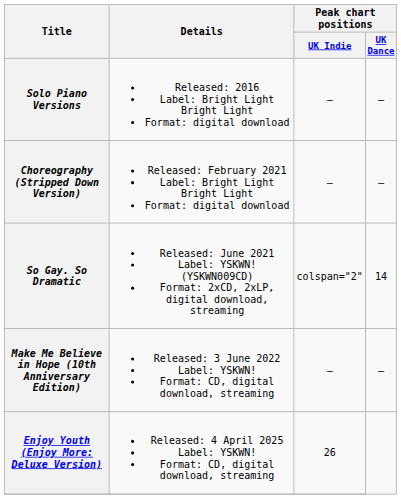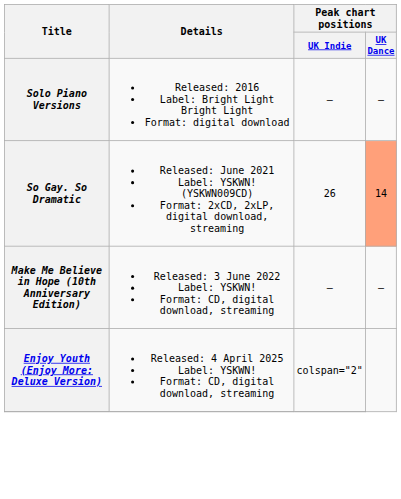- row: (57, 182)
(330, 276) colspan="2" -> (330, 194) 26
(381, 276) no background -> (381, 194) lightsalmon background
(330, 453) 26 -> (330, 370) colspan="2"
